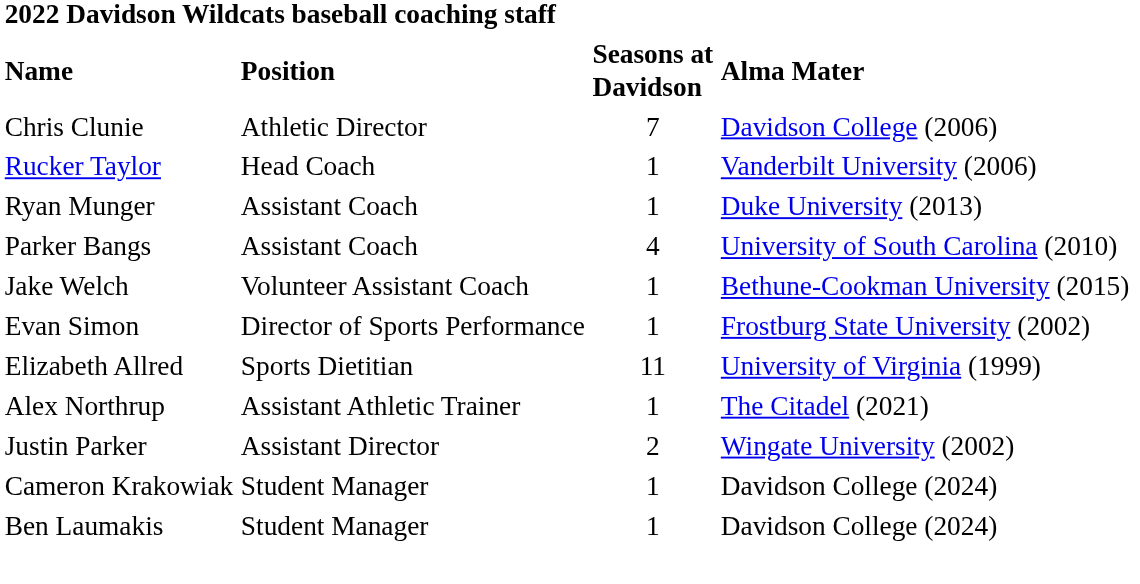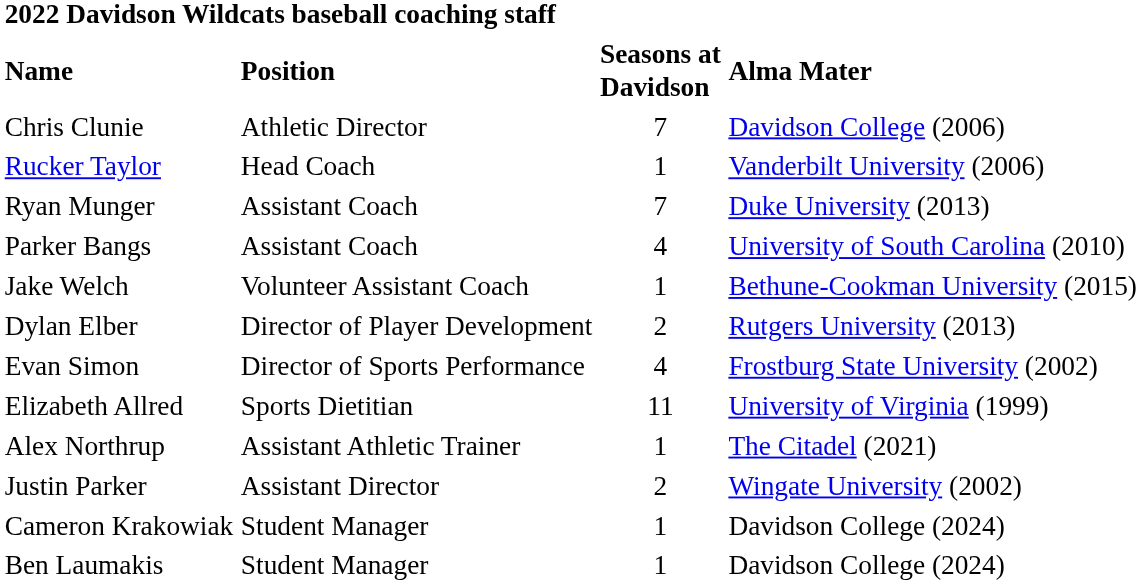(653, 206) 1 -> (660, 206) 7
+ row: (71, 325)
(653, 325) 1 -> (660, 365) 4
